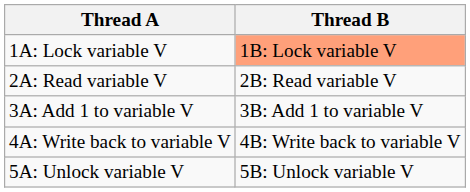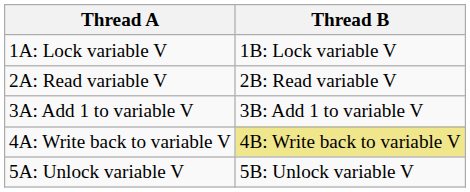(318, 50) lightsalmon background -> (318, 50) no background
(350, 141) no background -> (350, 141) khaki background
